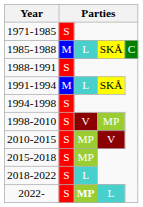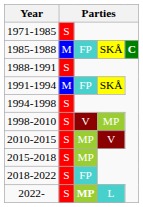(86, 49) L -> (86, 49) FP
(131, 49) normal -> (132, 49) bold
(86, 85) L -> (86, 85) FP
(86, 175) L -> (86, 175) FP
